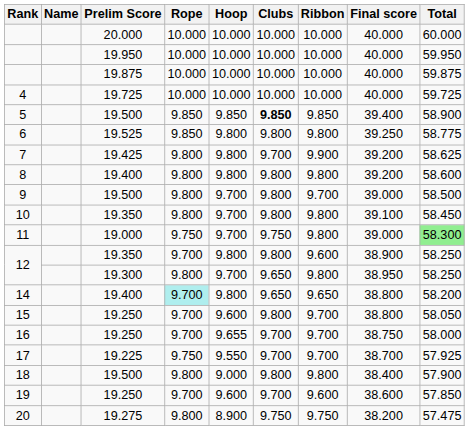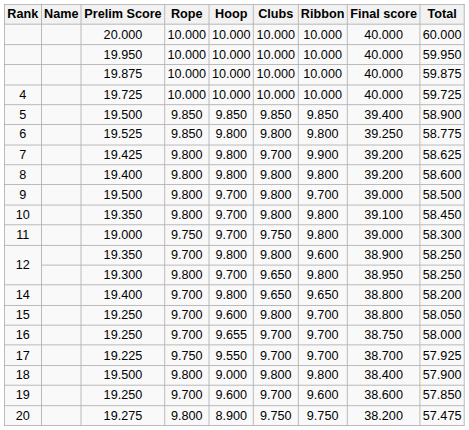(276, 114) bold -> (276, 114) normal
(442, 235) lightgreen background -> (442, 235) no background
(187, 295) paleturquoise background -> (187, 295) no background
